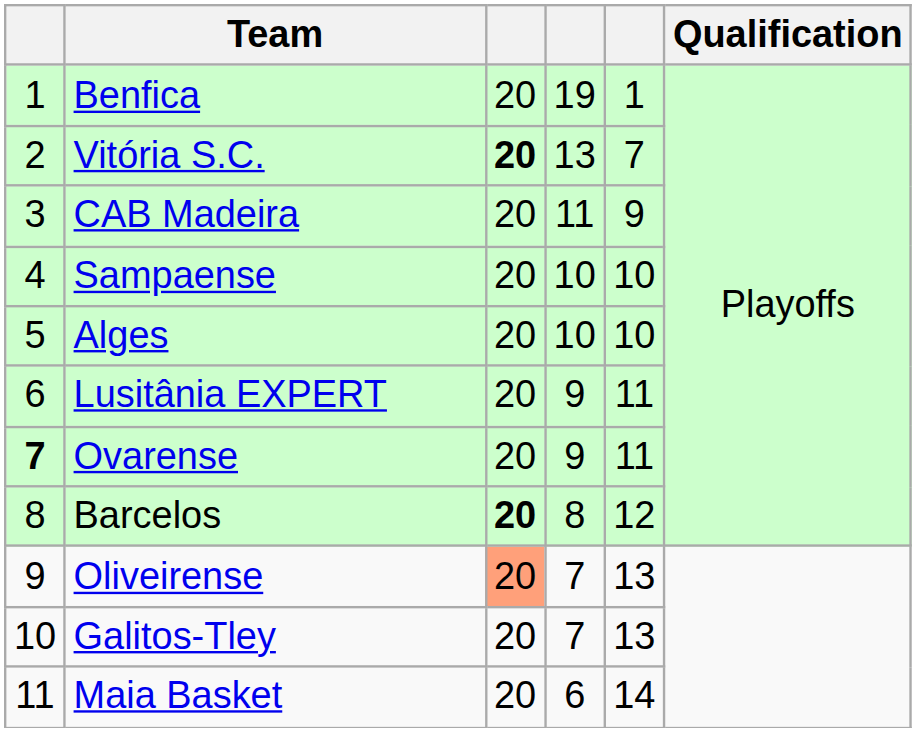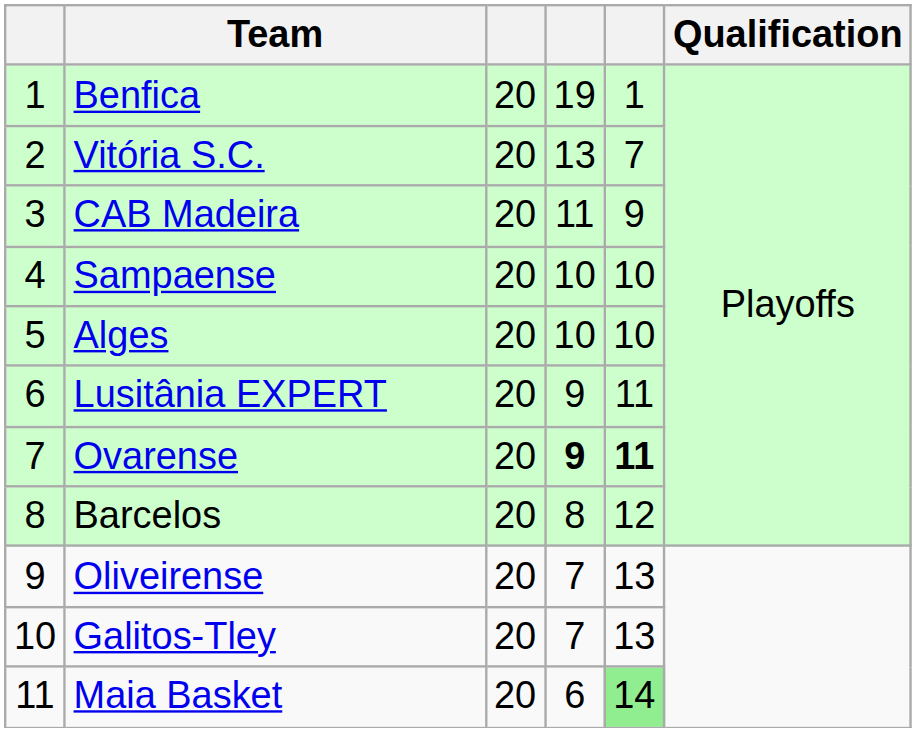(515, 154) bold -> (515, 154) normal
(35, 455) bold -> (35, 455) normal
(575, 455) normal -> (575, 455) bold
(634, 455) normal -> (634, 455) bold
(515, 515) bold -> (515, 515) normal
(515, 575) lightsalmon background -> (515, 575) no background
(634, 696) no background -> (634, 696) lightgreen background
